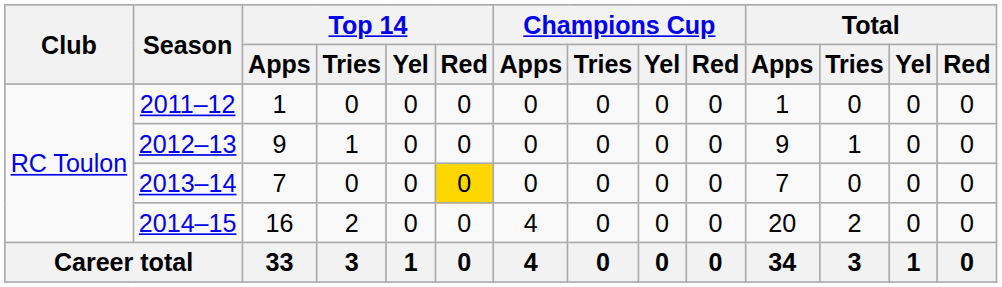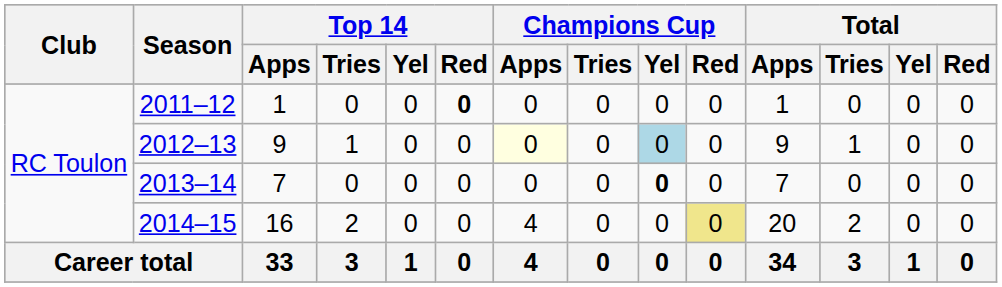(464, 104) normal -> (464, 104) bold
(531, 144) no background -> (531, 144) lightyellow background
(662, 144) no background -> (662, 144) lightblue background
(464, 184) gold background -> (464, 184) no background
(662, 184) normal -> (662, 184) bold
(716, 223) no background -> (716, 223) khaki background
